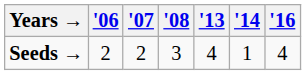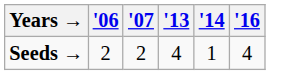- column: (176, 20)
